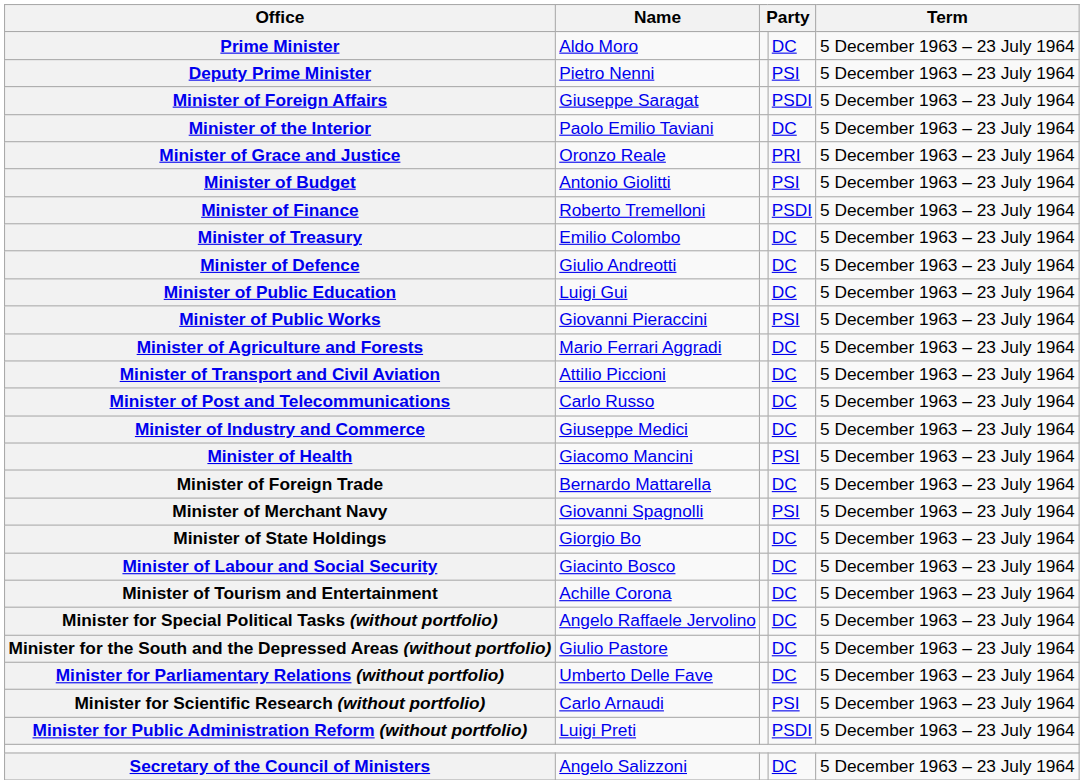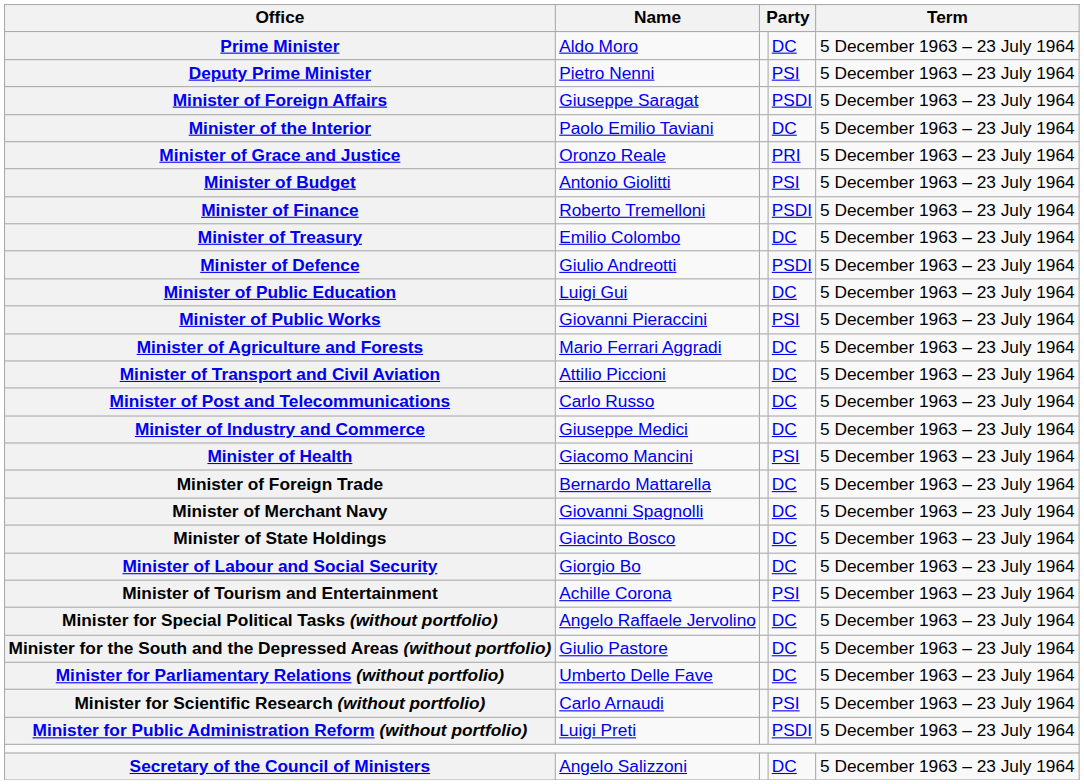(784, 264) DC -> (792, 264) PSDI
(786, 511) PSI -> (784, 511) DC
(600, 538) Giorgio Bo -> (617, 538) Giacinto Bosco
(617, 566) Giacinto Bosco -> (600, 566) Giorgio Bo
(784, 593) DC -> (786, 593) PSI
